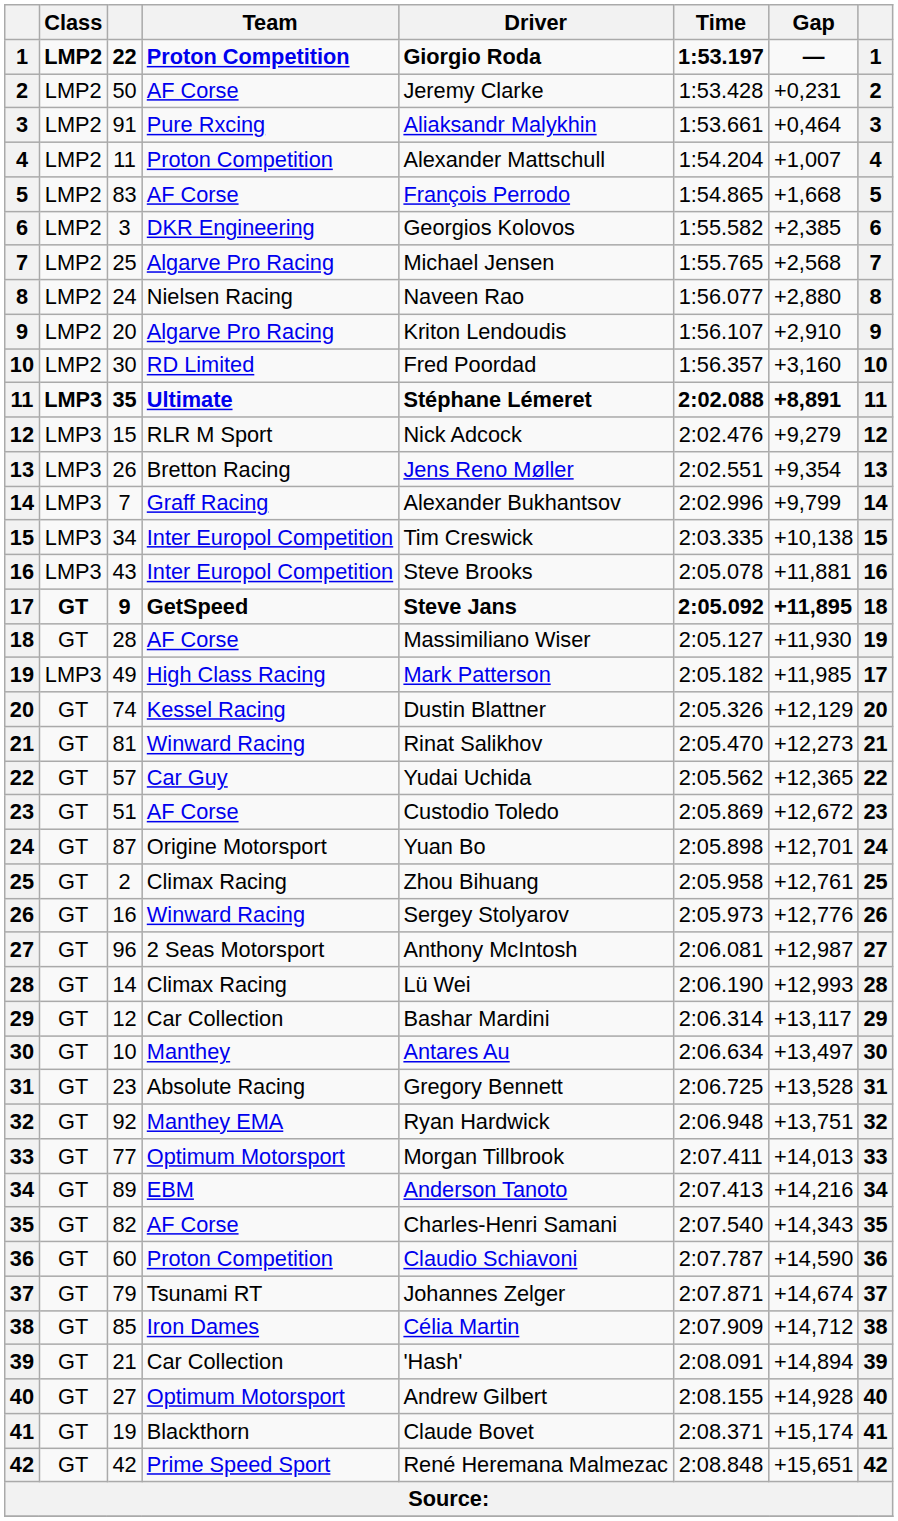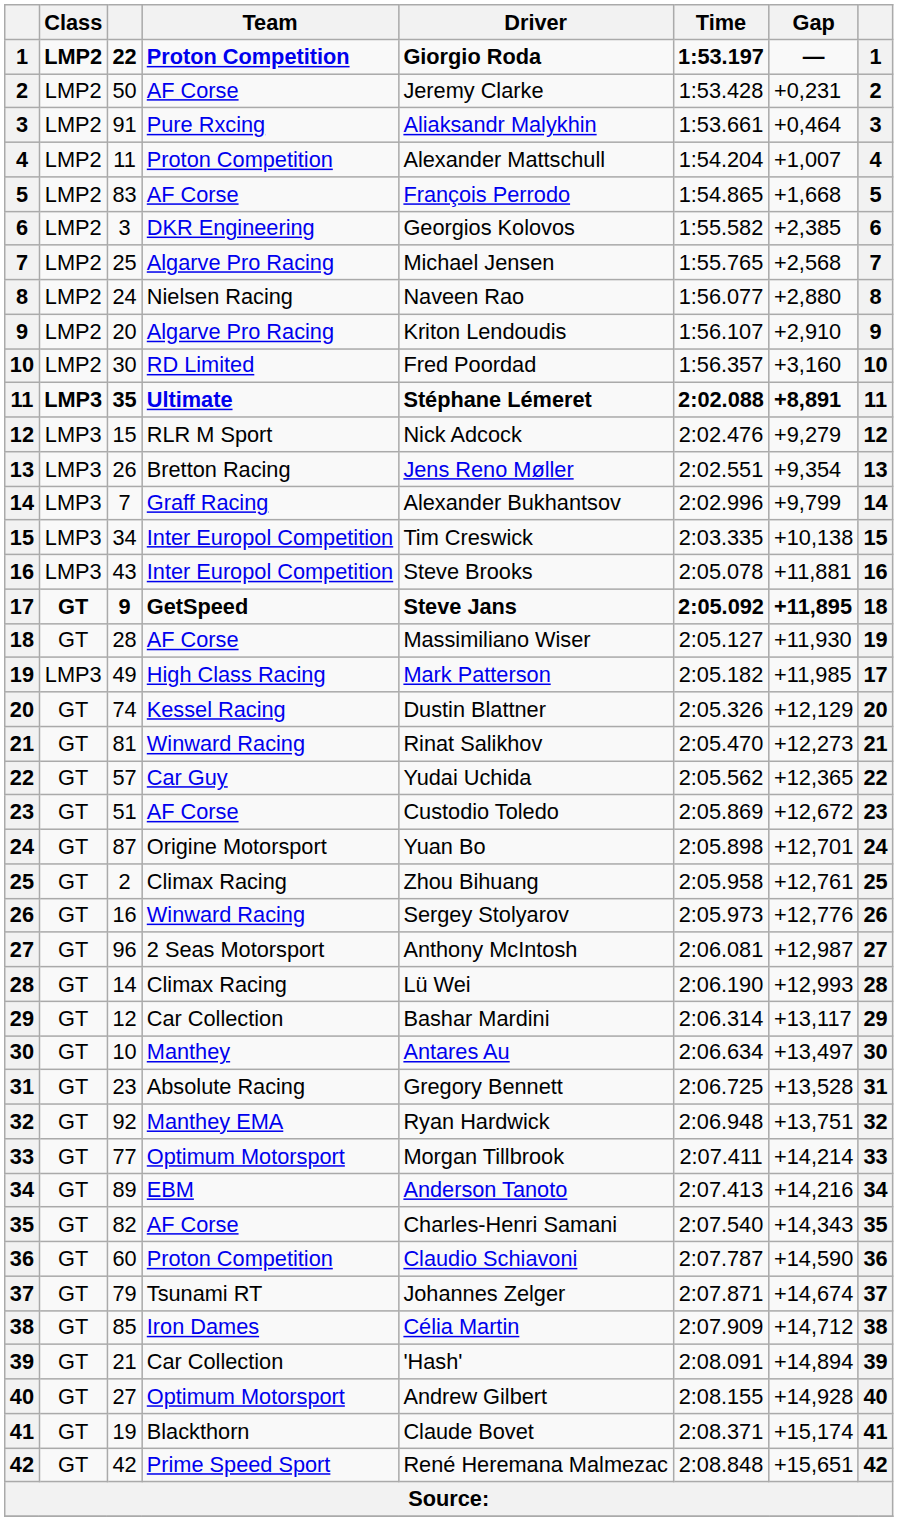(814, 1156) +14,013 -> (814, 1156) +14,214
